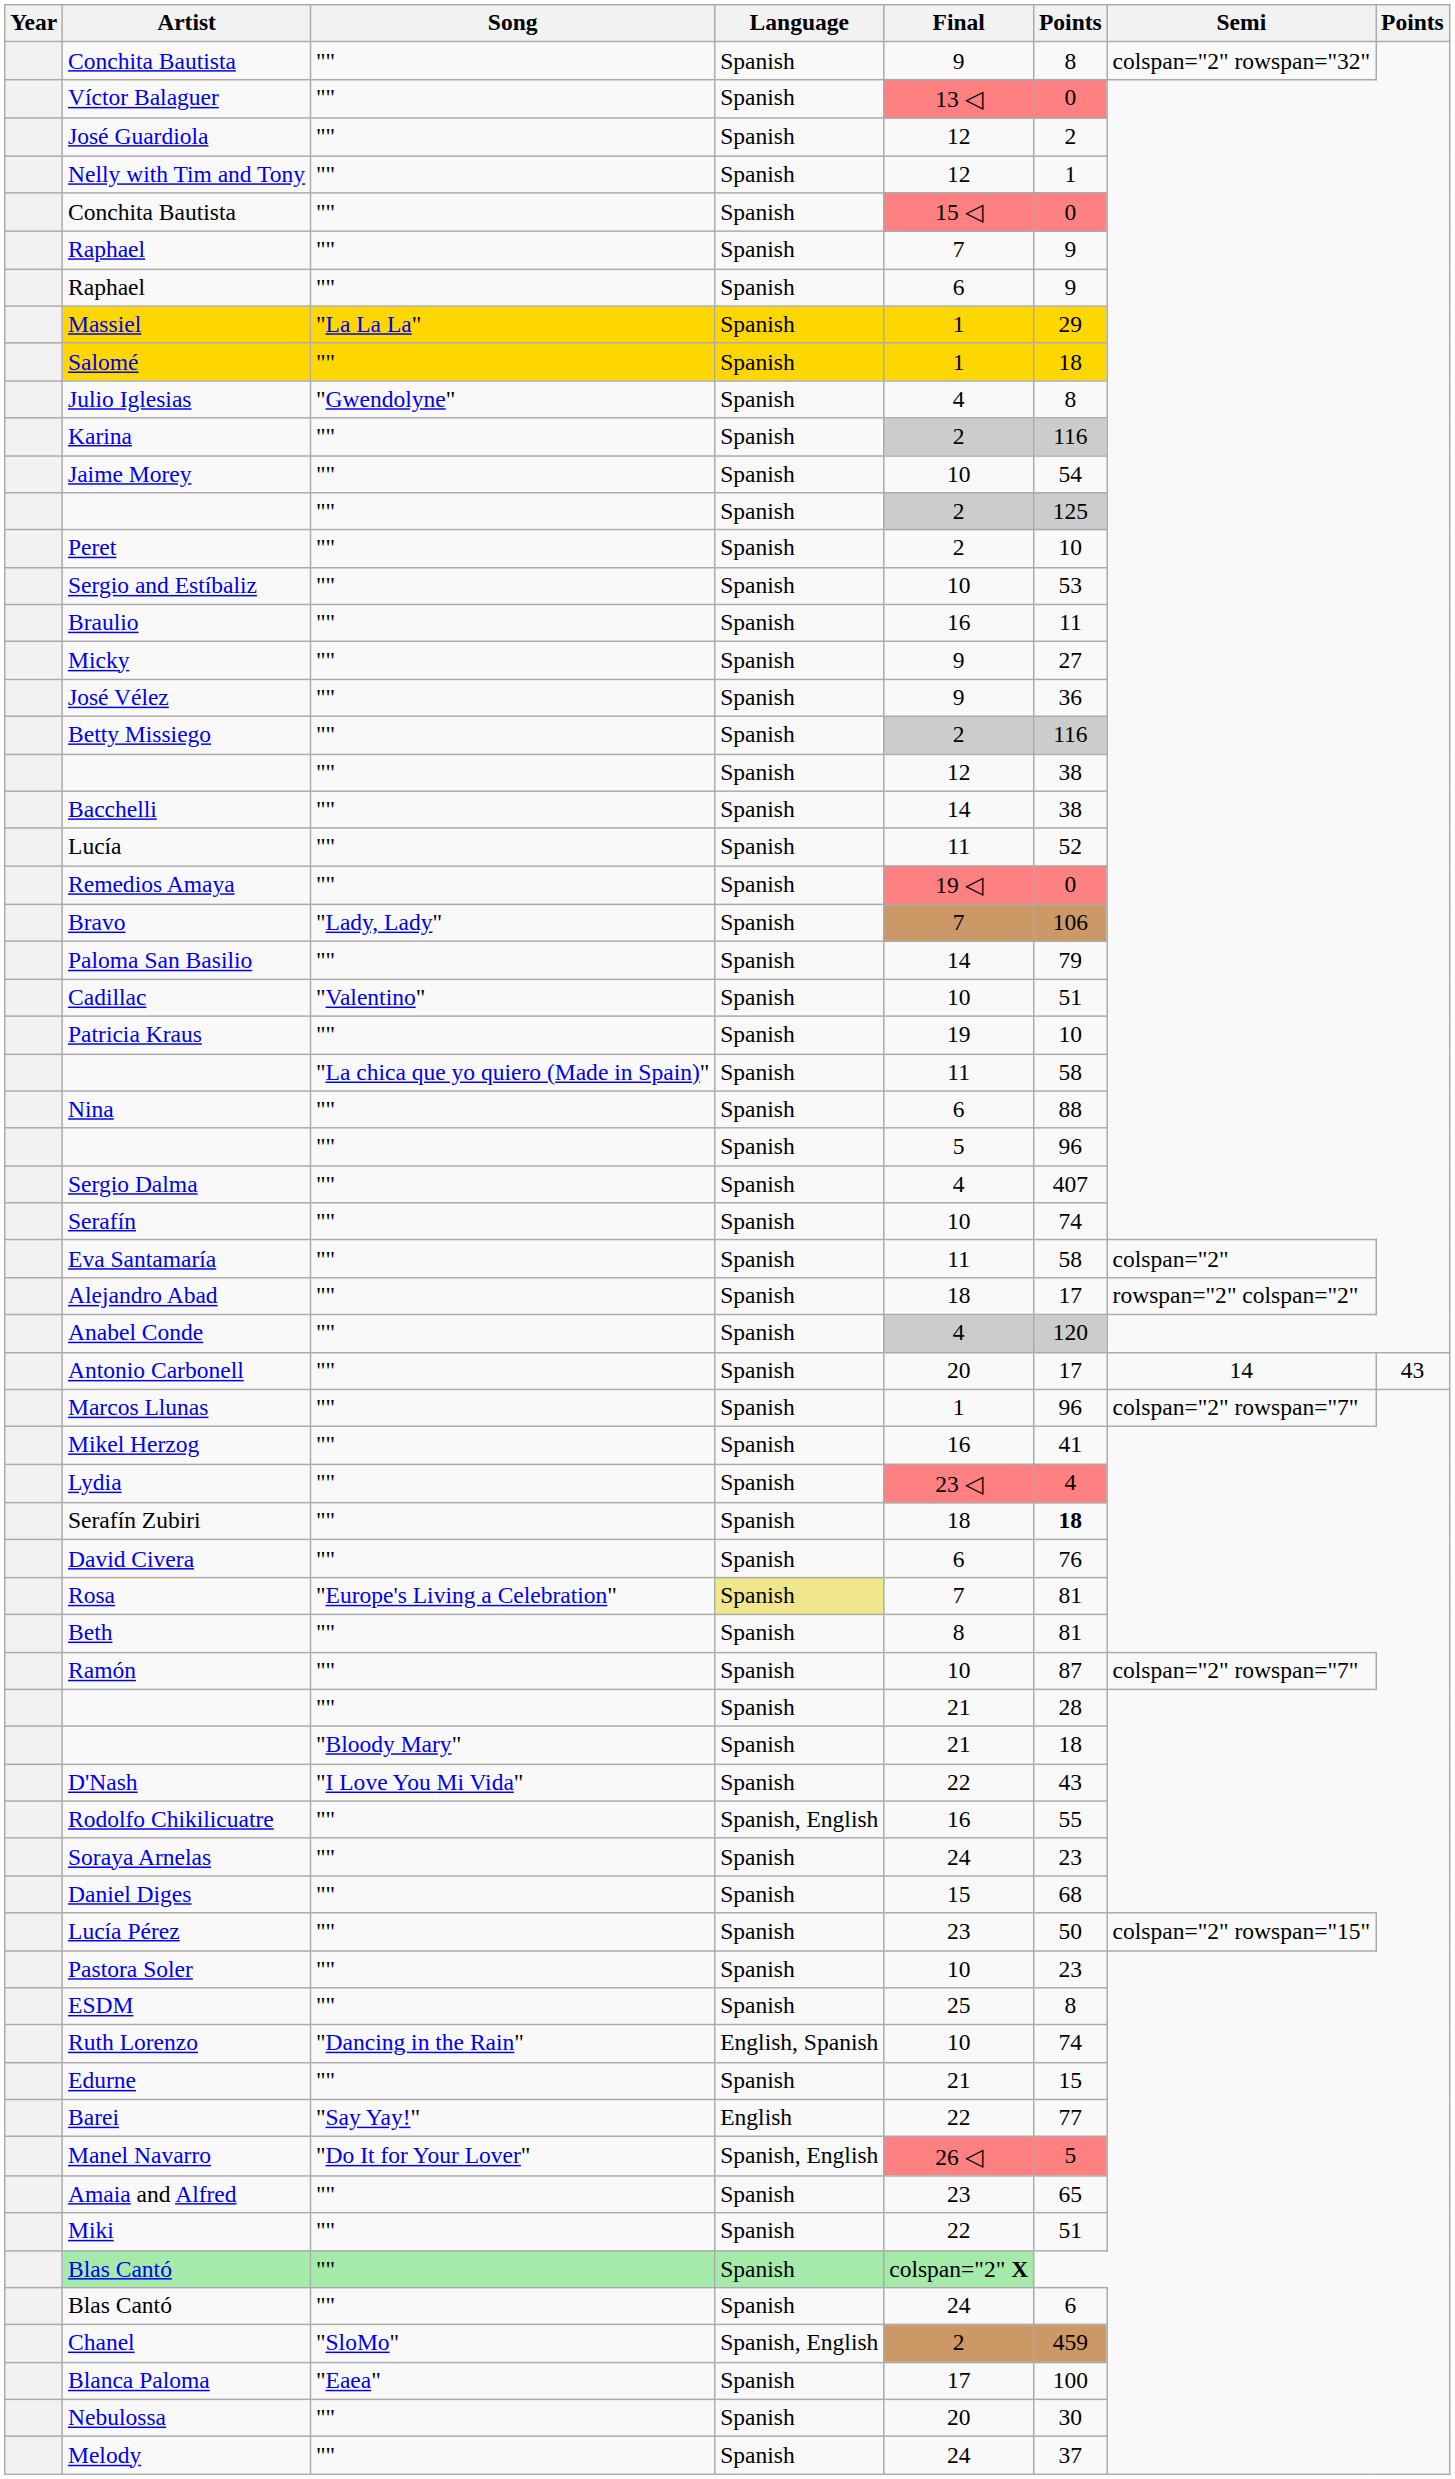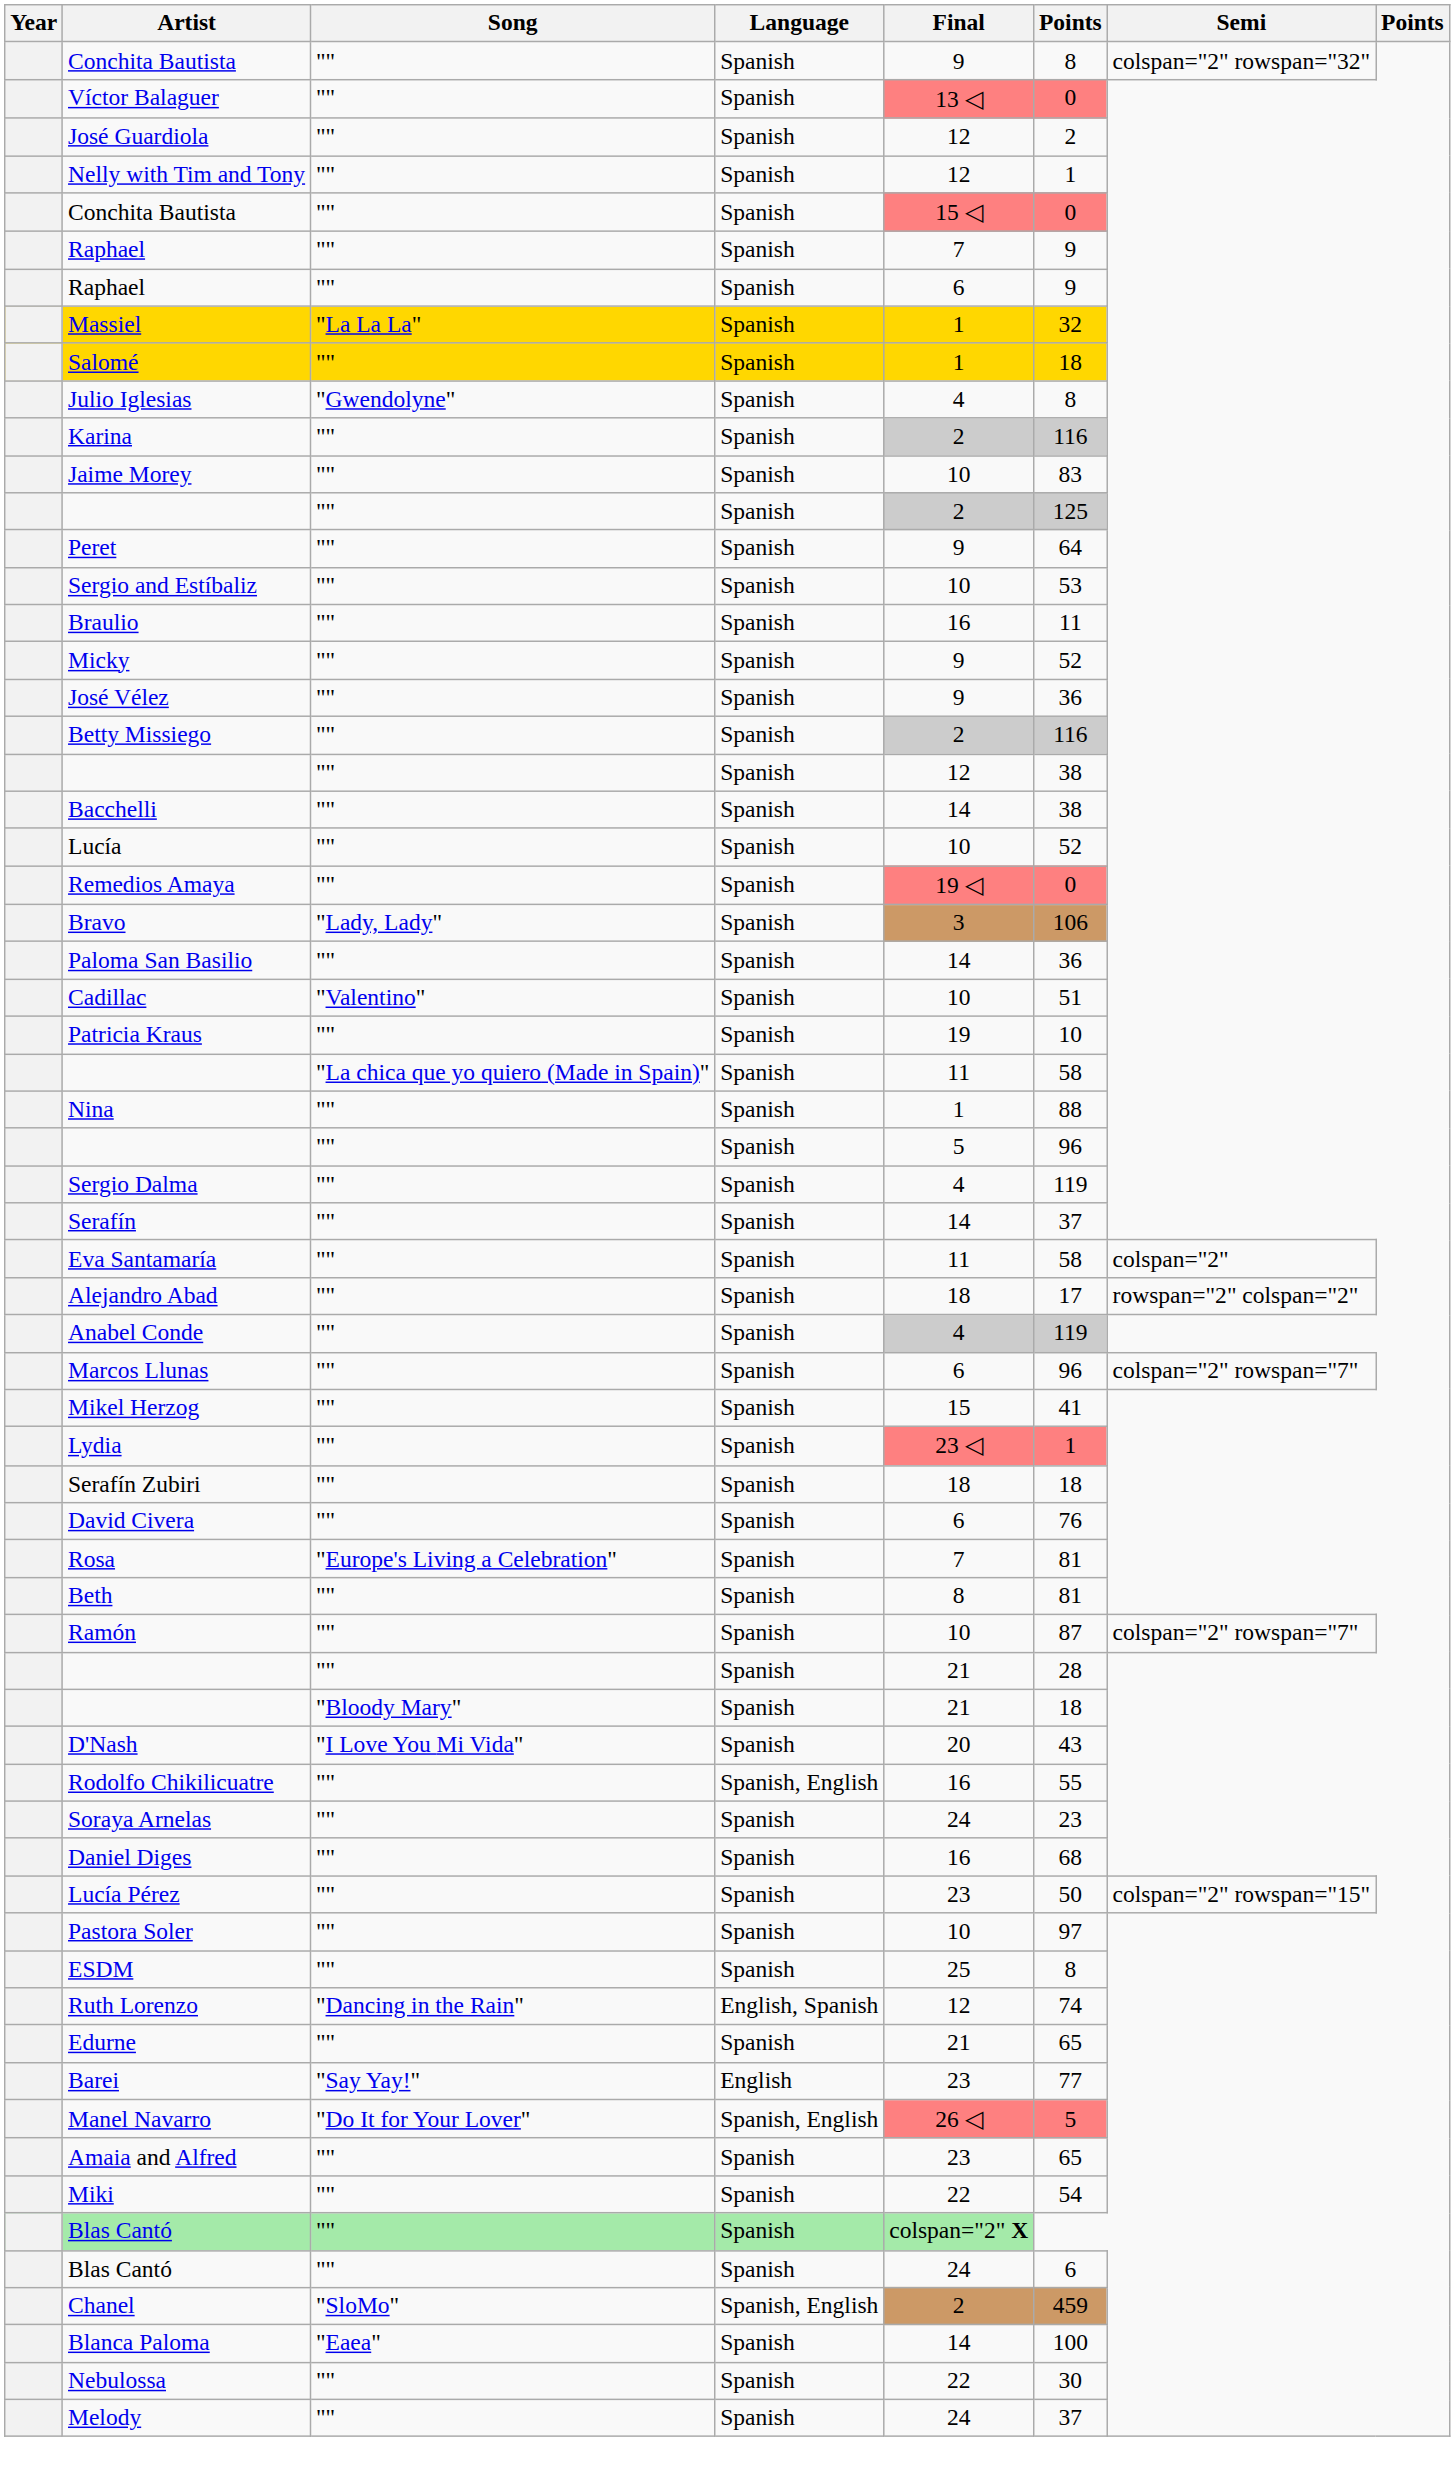(1070, 324) 29 -> (1070, 324) 32
(1070, 473) 54 -> (1070, 473) 83
(959, 548) 2 -> (959, 548) 9
(1070, 548) 10 -> (1070, 548) 64
(1070, 660) 27 -> (1070, 660) 52
(959, 846) 11 -> (959, 846) 10
(959, 922) 7 -> (959, 922) 3
(1070, 960) 79 -> (1070, 960) 36
(959, 1109) 6 -> (959, 1109) 1
(1070, 1183) 407 -> (1070, 1183) 119
(959, 1221) 10 -> (959, 1221) 14
(1070, 1221) 74 -> (1070, 1221) 37
(1070, 1333) 120 -> (1070, 1333) 119
- row: (156, 1370)
(959, 1407) 1 -> (959, 1370) 6
(959, 1445) 16 -> (959, 1407) 15
(1070, 1483) 4 -> (1070, 1445) 1
(1070, 1521) bold -> (1070, 1483) normal
(757, 1595) khaki background -> (757, 1558) no background
(959, 1782) 22 -> (959, 1744) 20
(959, 1894) 15 -> (959, 1856) 16
(1070, 1968) 23 -> (1070, 1931) 97
(959, 2043) 10 -> (959, 2005) 12
(1070, 2080) 15 -> (1070, 2043) 65
(959, 2117) 22 -> (959, 2080) 23
(1070, 2231) 51 -> (1070, 2193) 54
(959, 2380) 17 -> (959, 2343) 14
(959, 2417) 20 -> (959, 2380) 22
